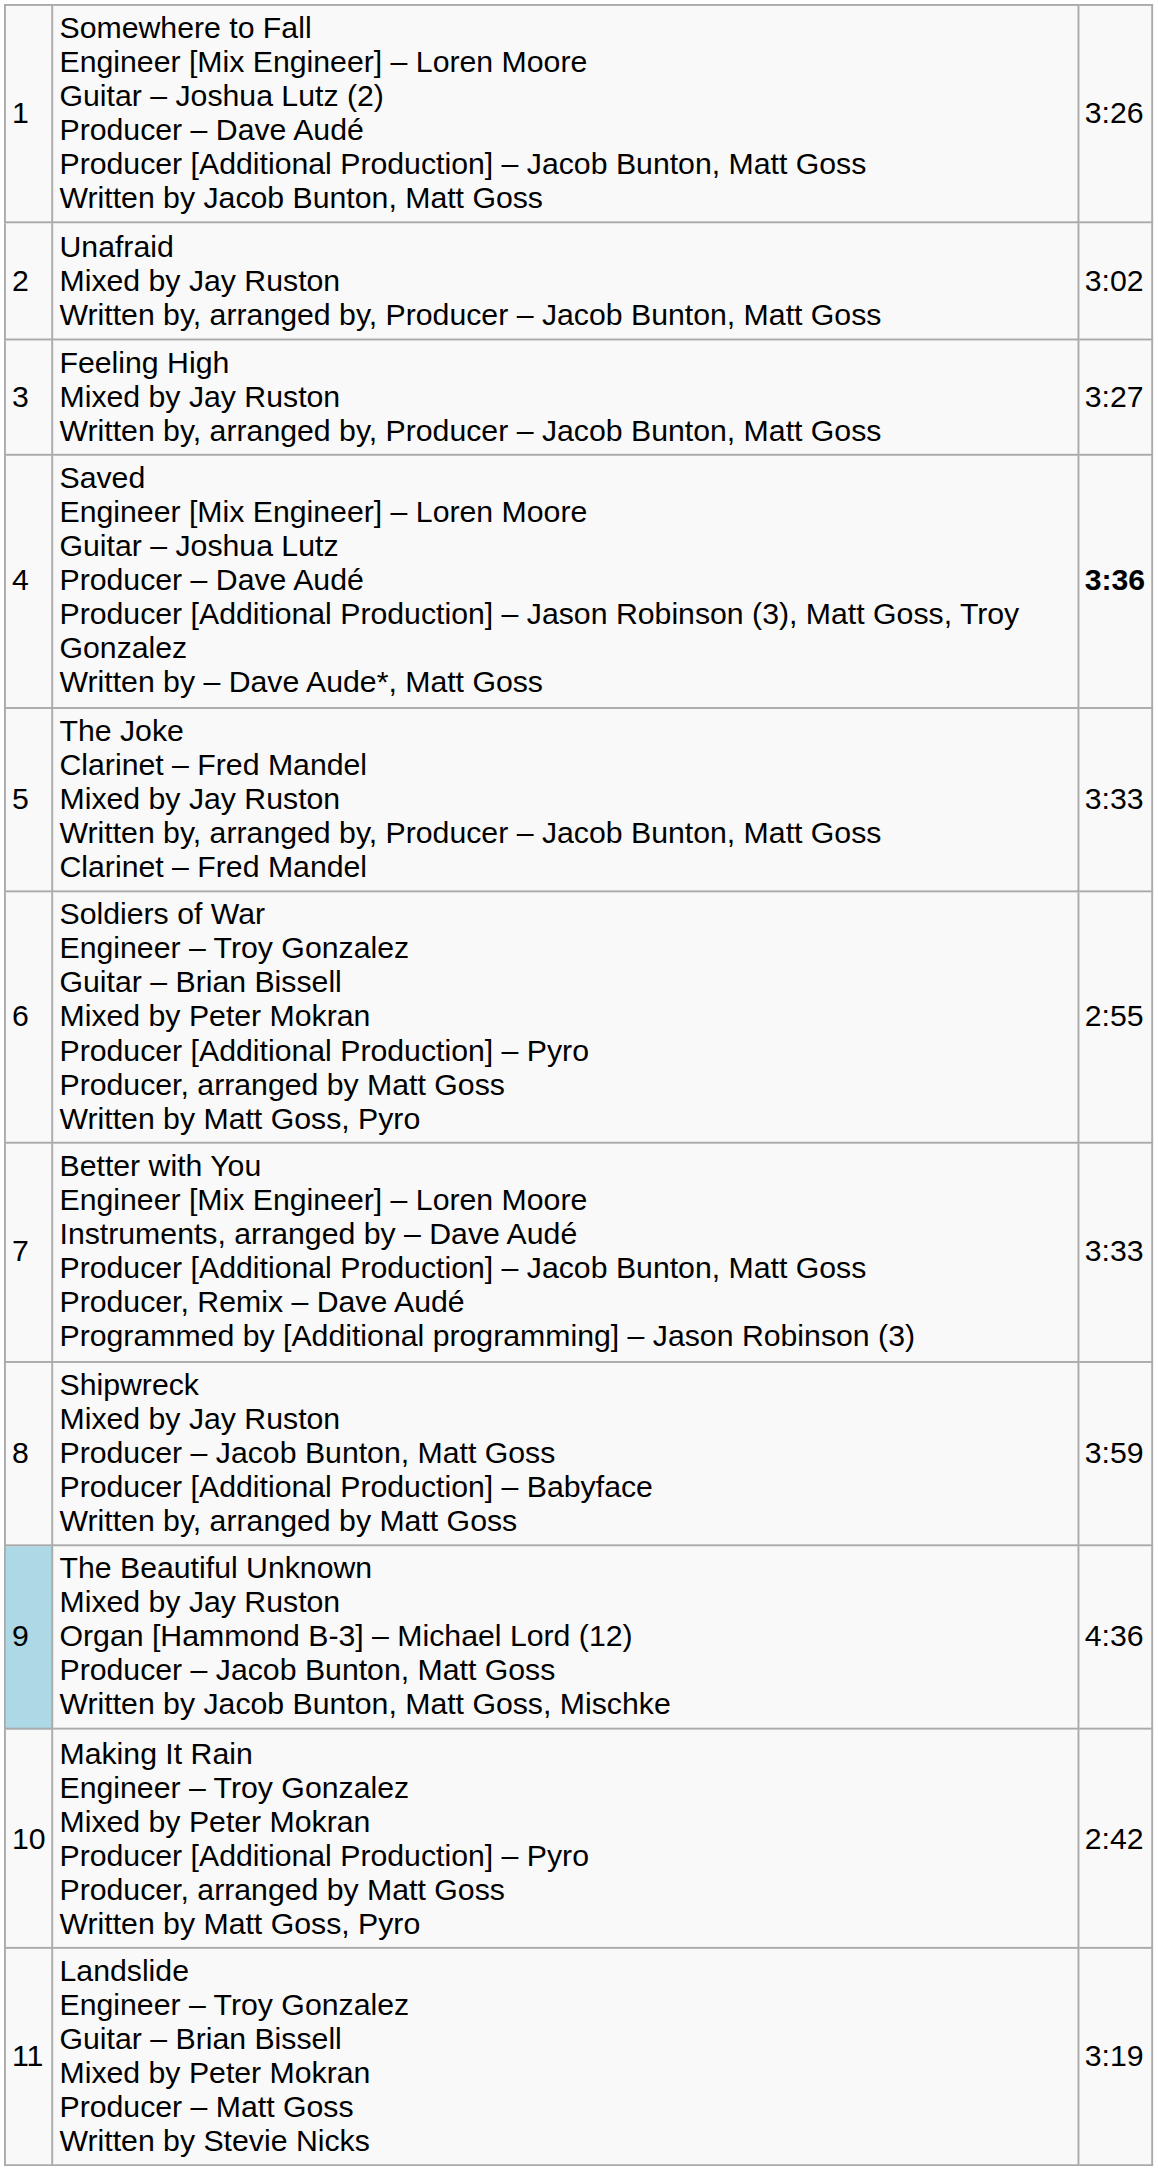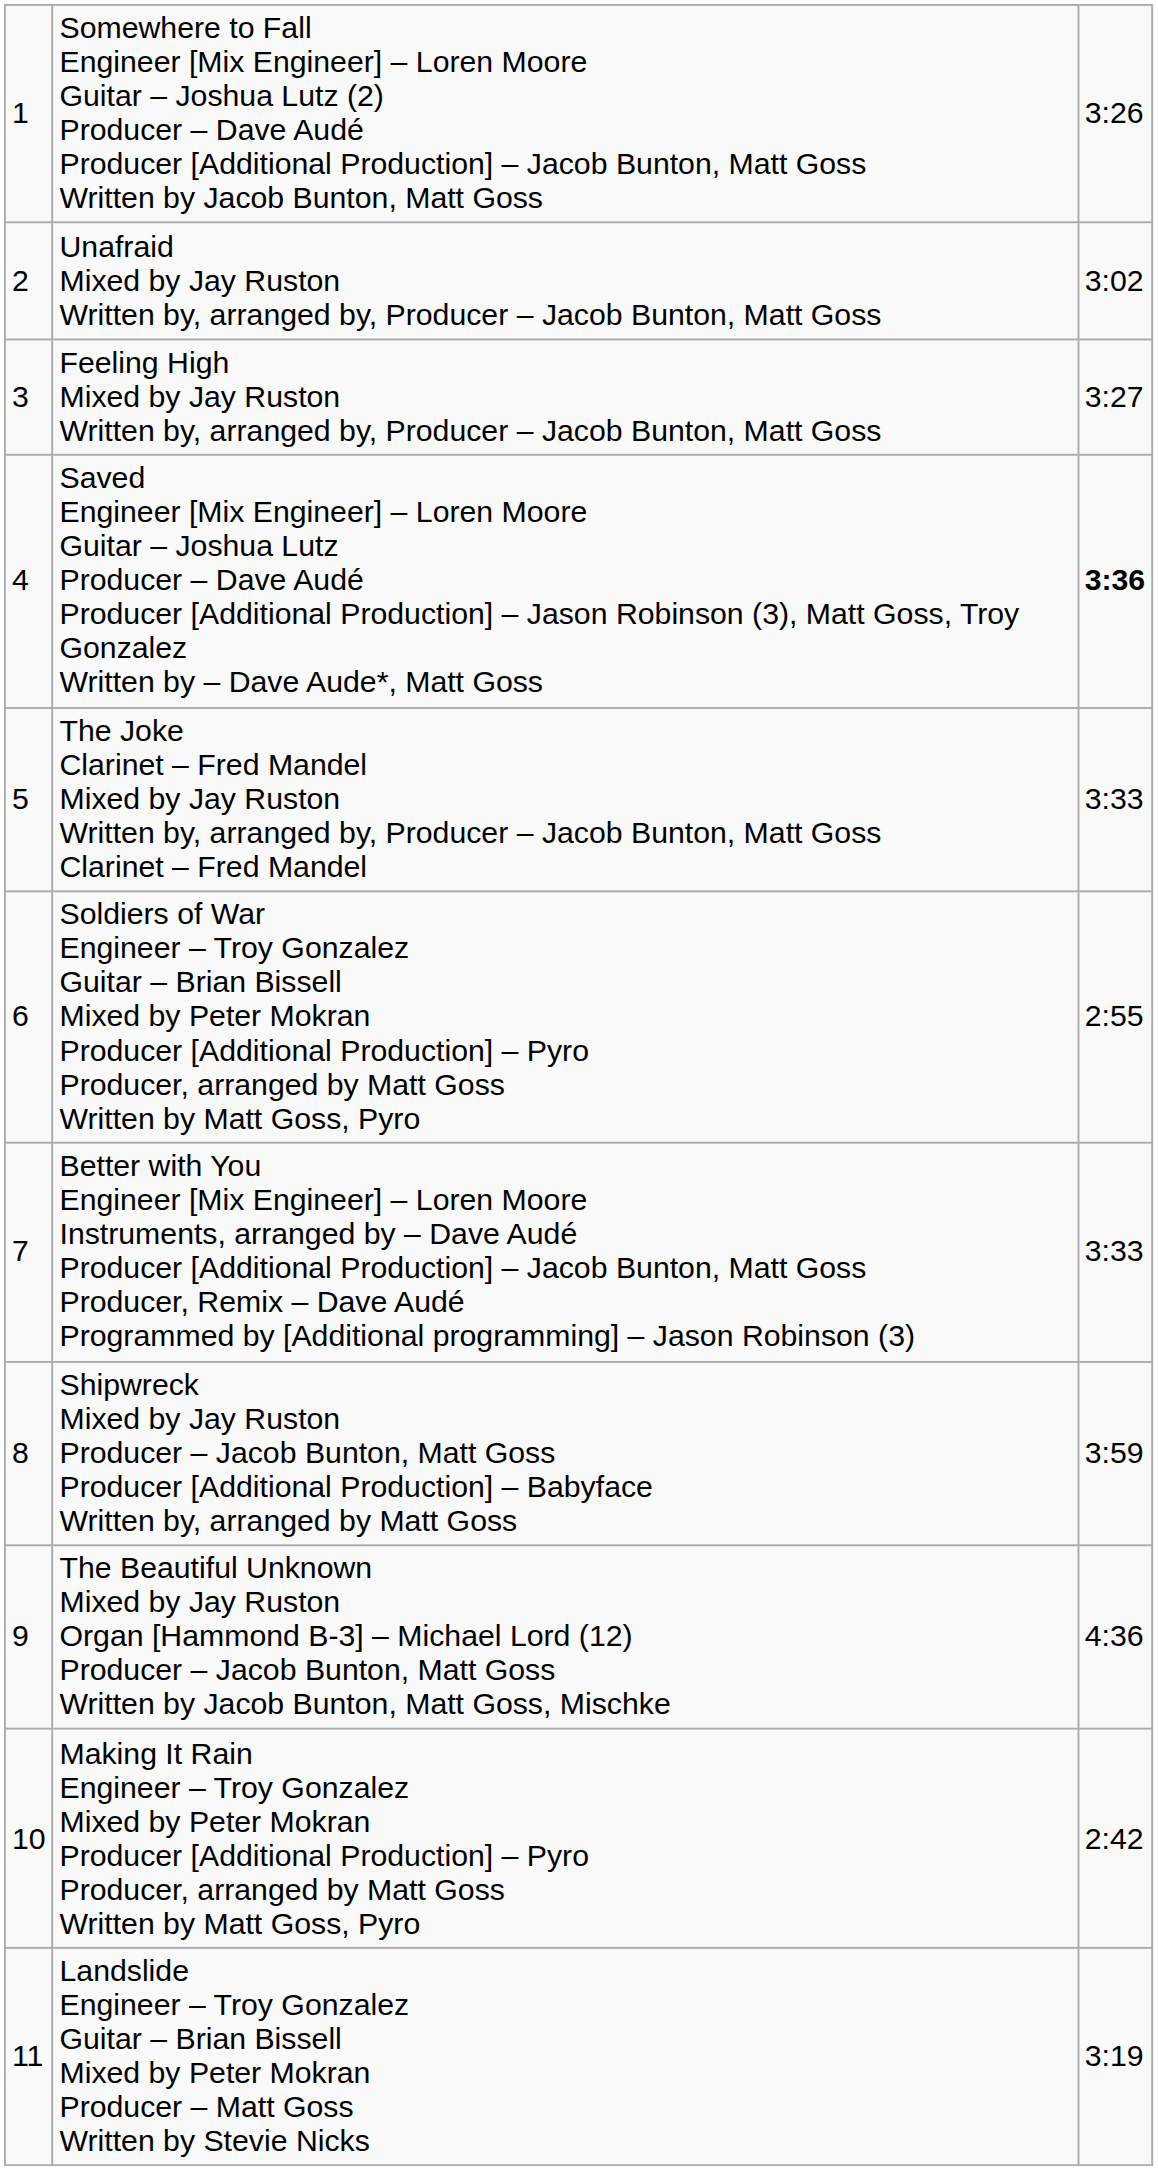(20, 1636) lightblue background -> (20, 1636) no background
